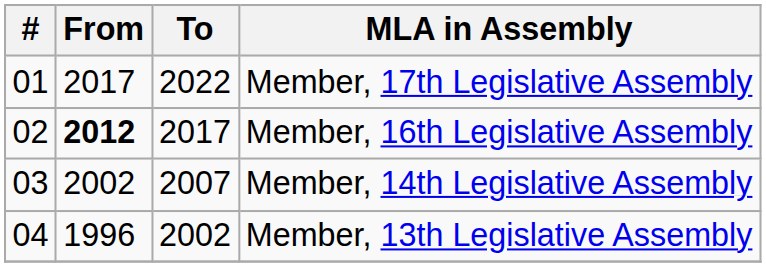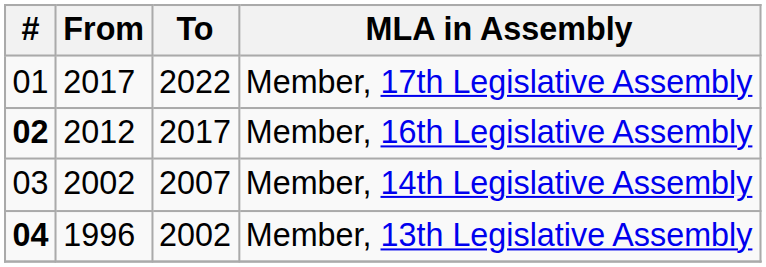(30, 132) normal -> (30, 132) bold
(99, 132) bold -> (99, 132) normal
(30, 235) normal -> (30, 235) bold
